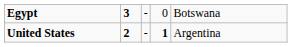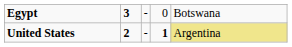(197, 32) no background -> (197, 32) khaki background
